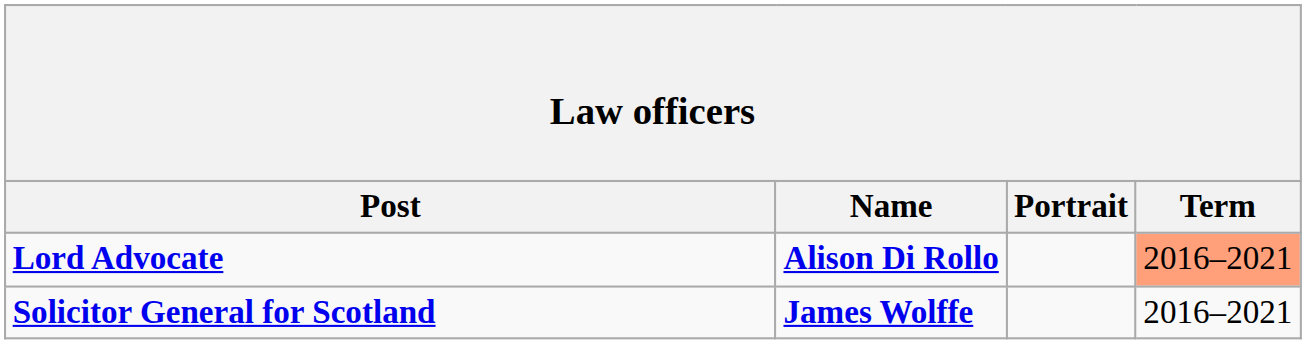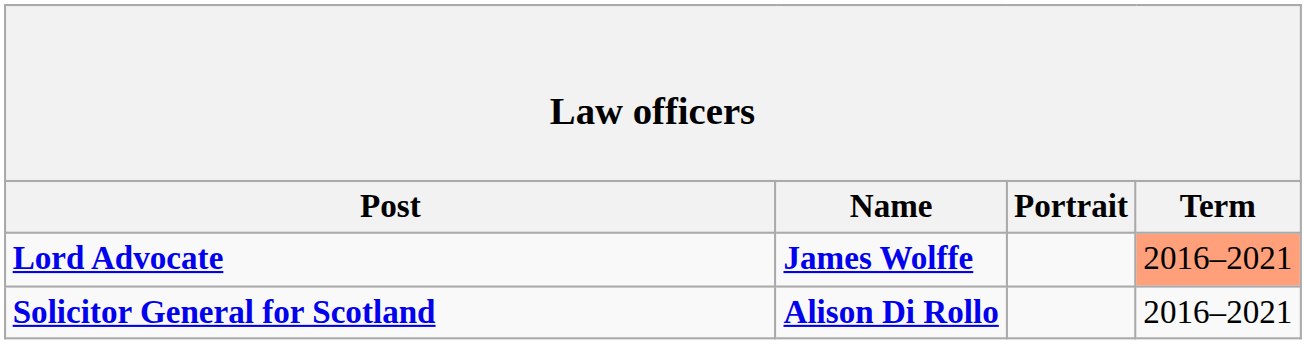(891, 258) Alison Di Rollo -> (878, 258) James Wolffe
(878, 311) James Wolffe -> (891, 311) Alison Di Rollo
